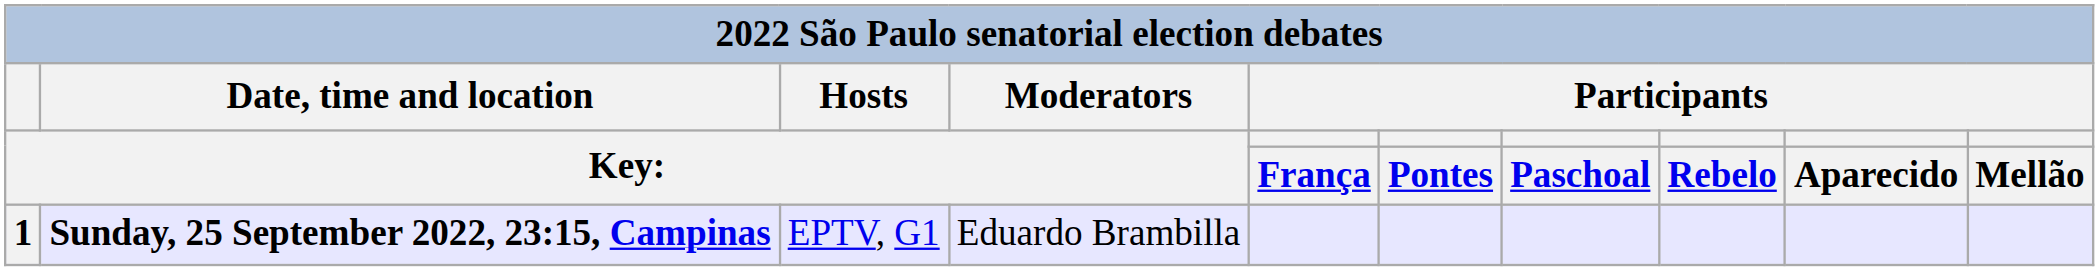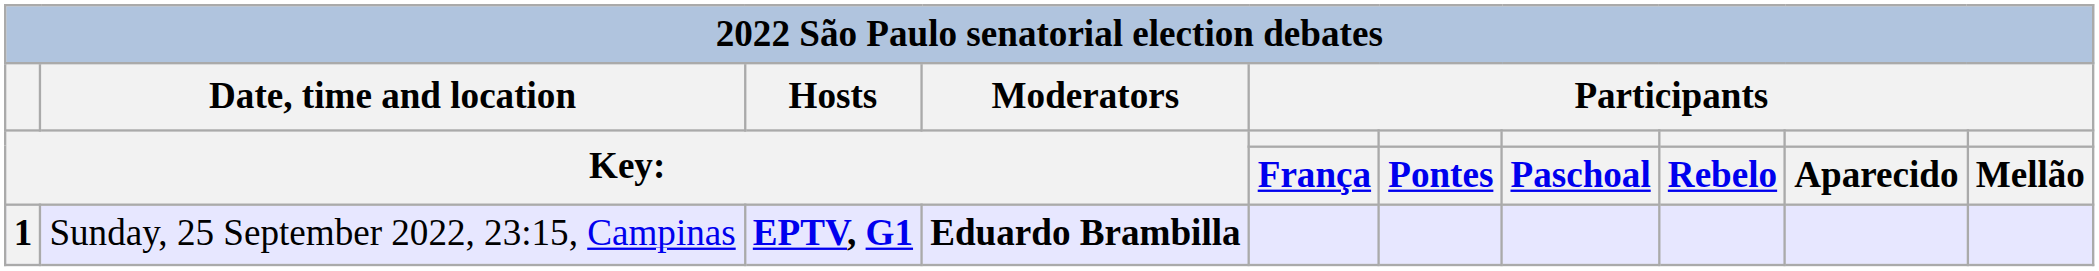(410, 234) bold -> (393, 234) normal
(864, 234) normal -> (833, 234) bold
(1099, 234) normal -> (1085, 234) bold
